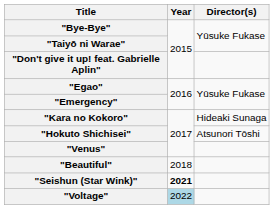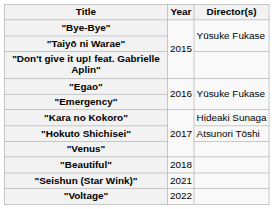(181, 180) bold -> (181, 180) normal
(181, 196) lightblue background -> (181, 196) no background
